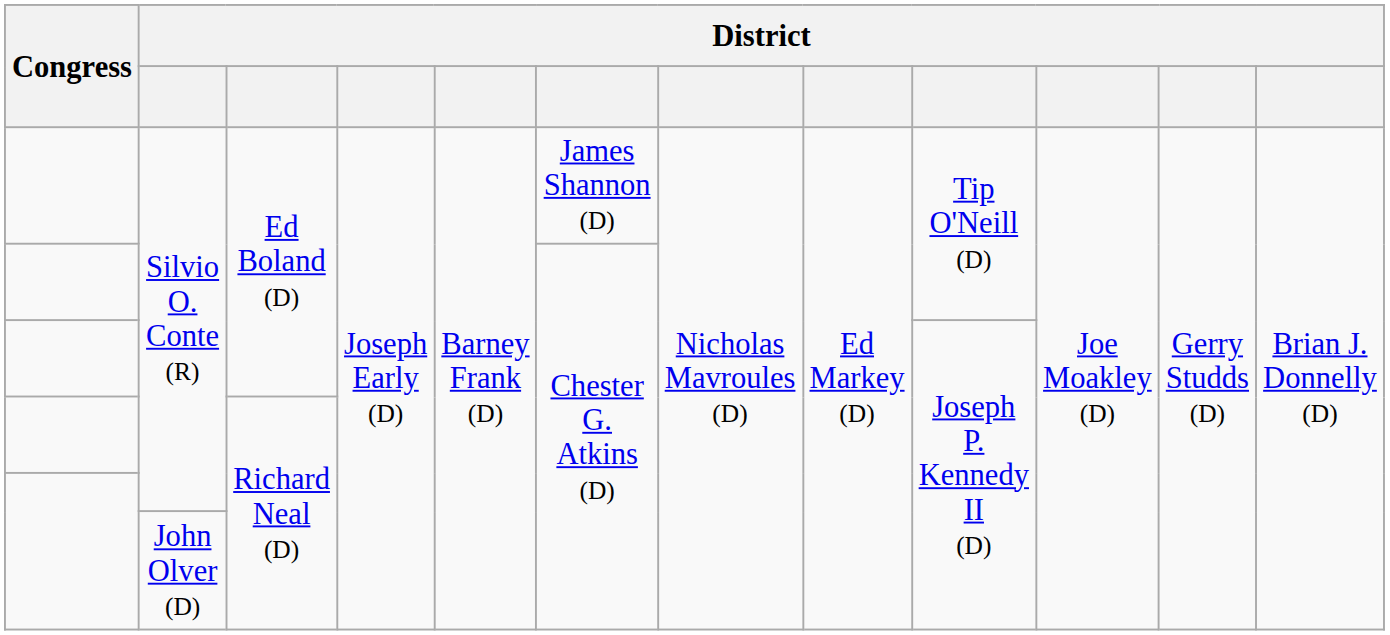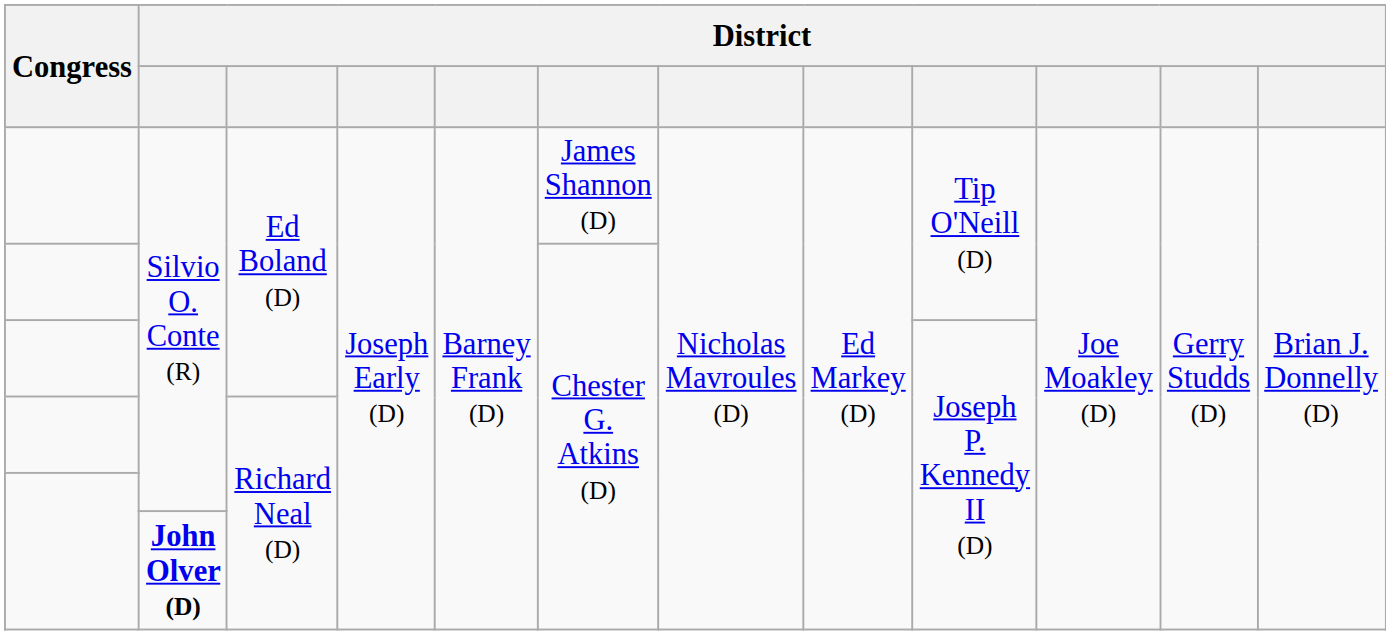(183, 569) normal -> (183, 569) bold
